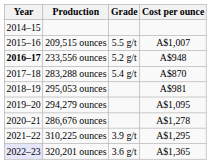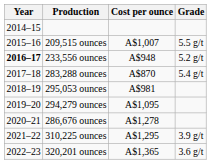columns swapped: (124, 12) <-> (173, 12)
(24, 151) lavender background -> (24, 151) no background
